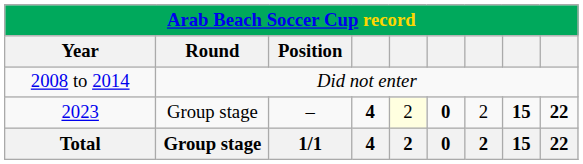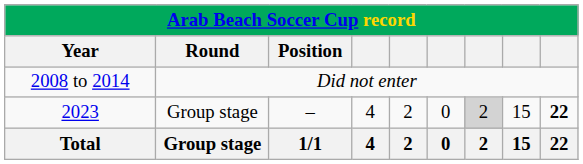(370, 112) bold -> (370, 112) normal
(408, 112) lightyellow background -> (408, 112) no background
(446, 112) bold -> (446, 112) normal
(483, 112) no background -> (483, 112) lightgrey background
(521, 112) bold -> (521, 112) normal
